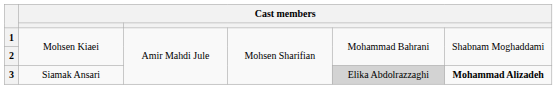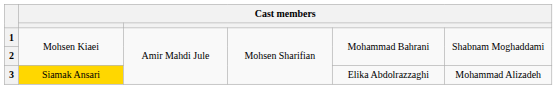(71, 75) no background -> (71, 75) gold background
(388, 75) lightgrey background -> (388, 75) no background
(498, 75) bold -> (498, 75) normal
